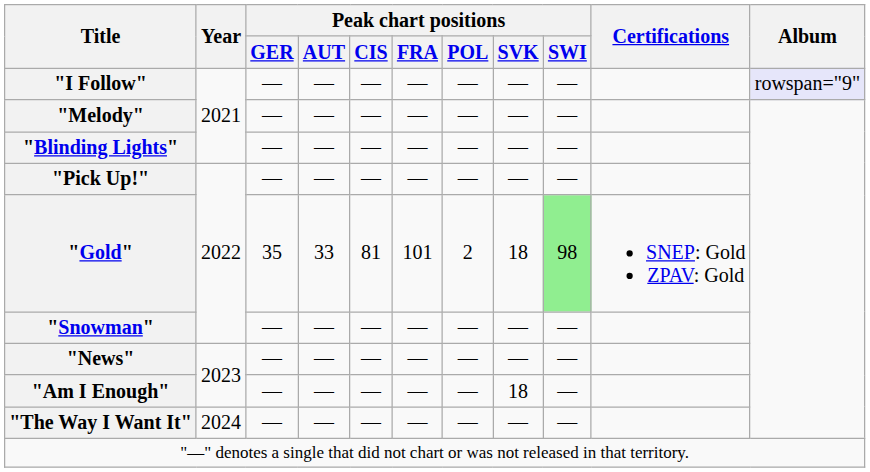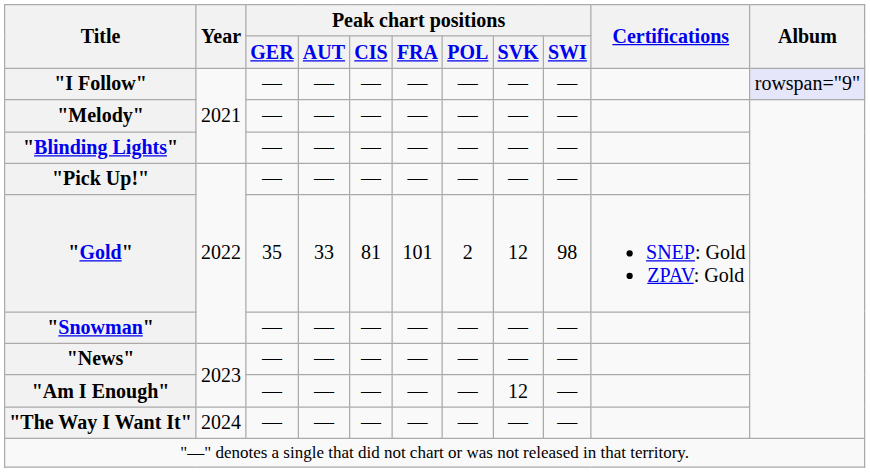(518, 253) 18 -> (518, 253) 12
(567, 253) lightgreen background -> (567, 253) no background
(518, 390) 18 -> (518, 390) 12
